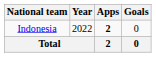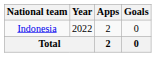(108, 28) bold -> (108, 28) normal
